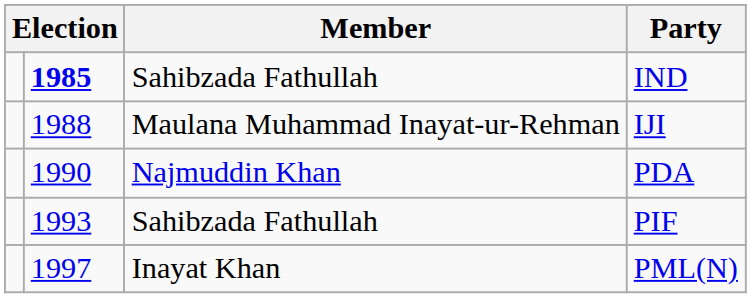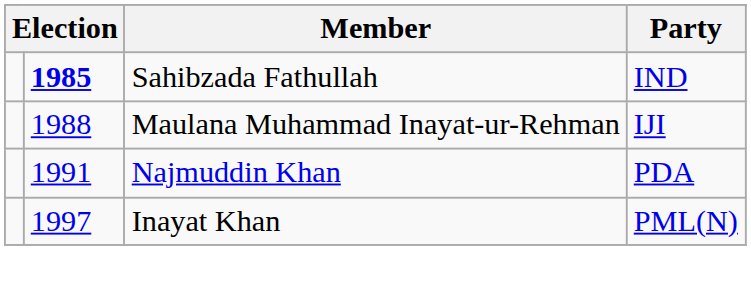(61, 172) 1990 -> (61, 172) 1991
- row: (656, 220)
